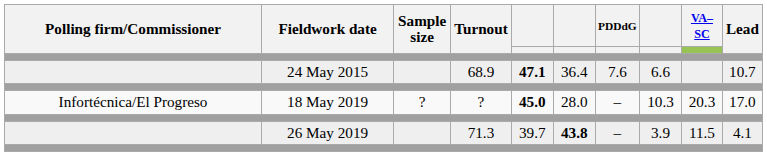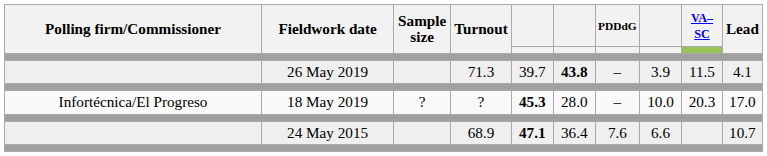rows swapped: (328, 132) <-> (328, 72)
(532, 102) 45.0 -> (532, 102) 45.3
(661, 102) 10.3 -> (661, 102) 10.0
